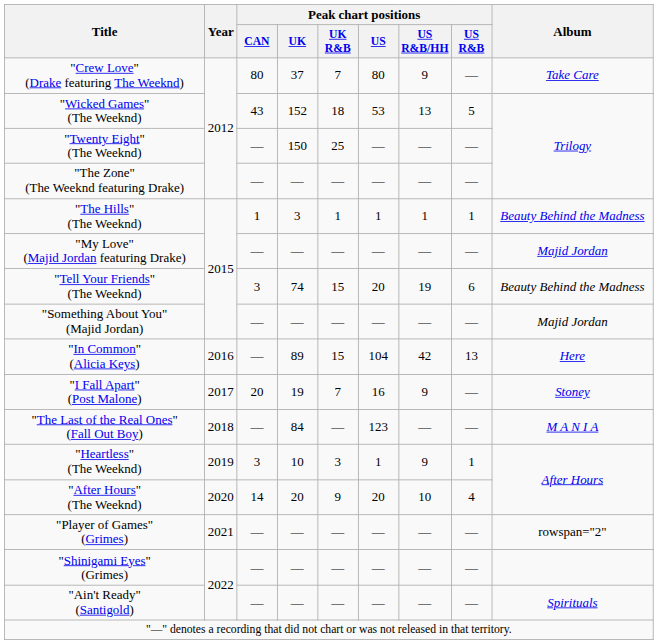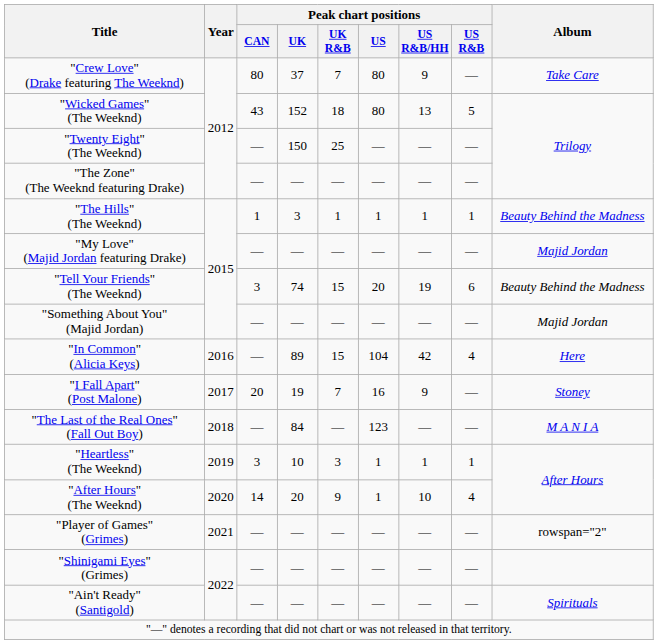(378, 110) 53 -> (378, 110) 80
(471, 356) 13 -> (471, 356) 4
(425, 462) 9 -> (425, 462) 1
(378, 497) 20 -> (378, 497) 1
